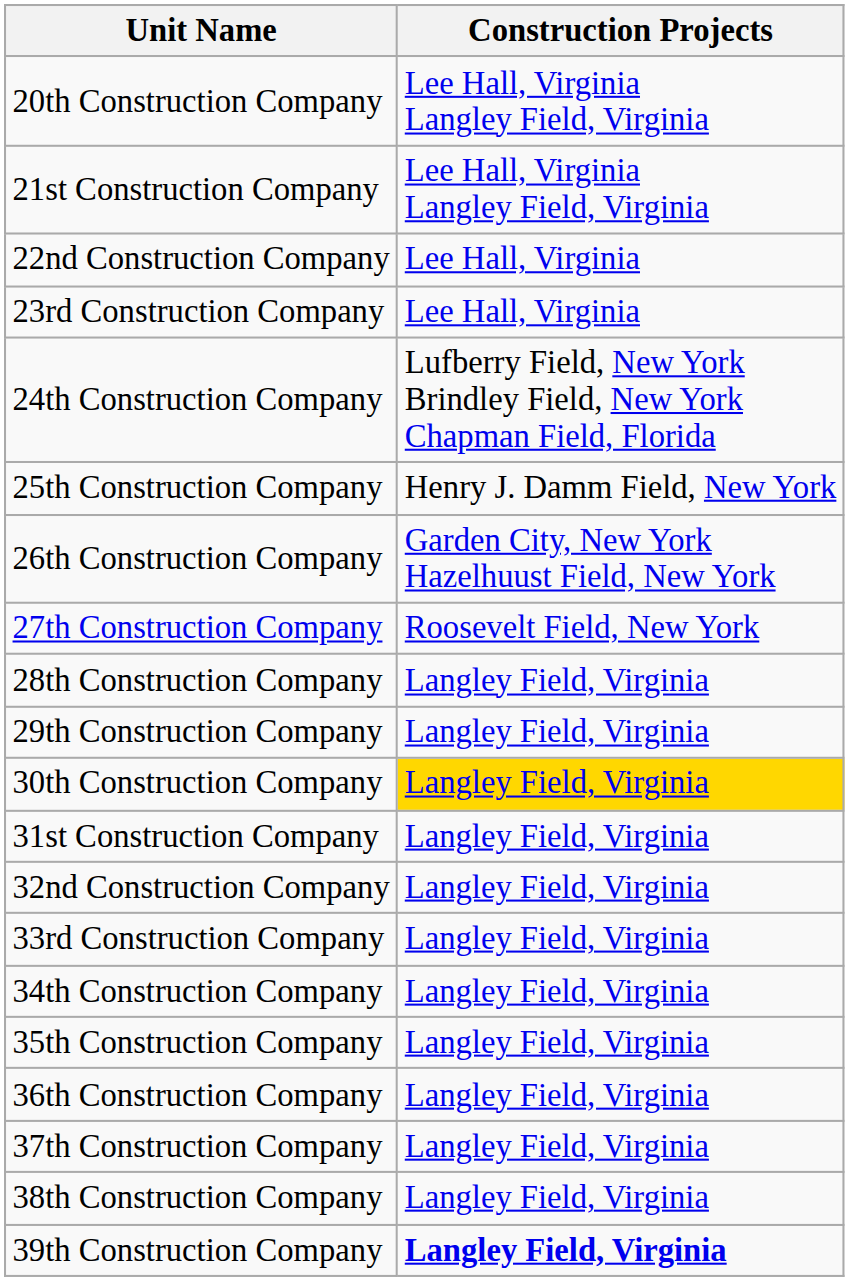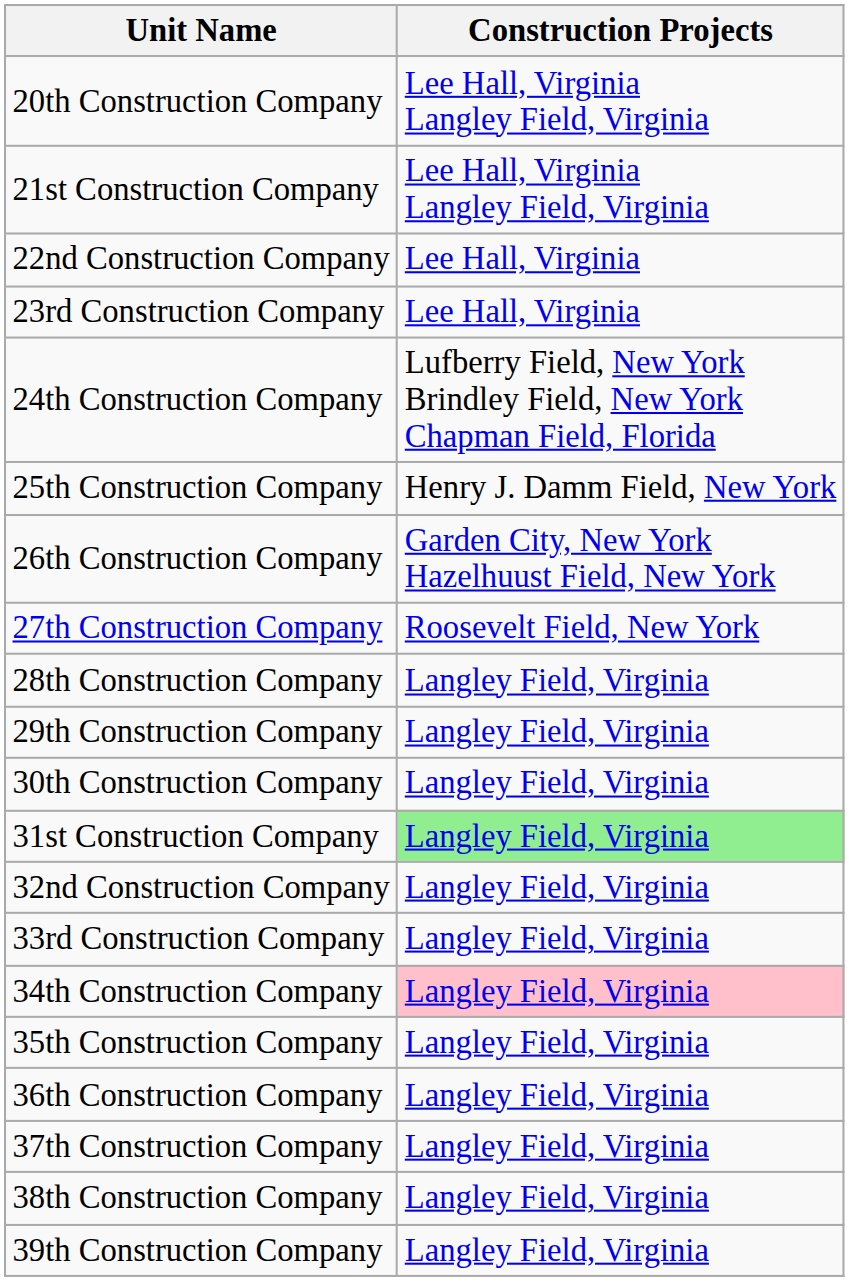(557, 783) gold background -> (557, 783) no background
(557, 835) no background -> (557, 835) lightgreen background
(557, 990) no background -> (557, 990) pink background
(566, 1249) bold -> (557, 1249) normal
